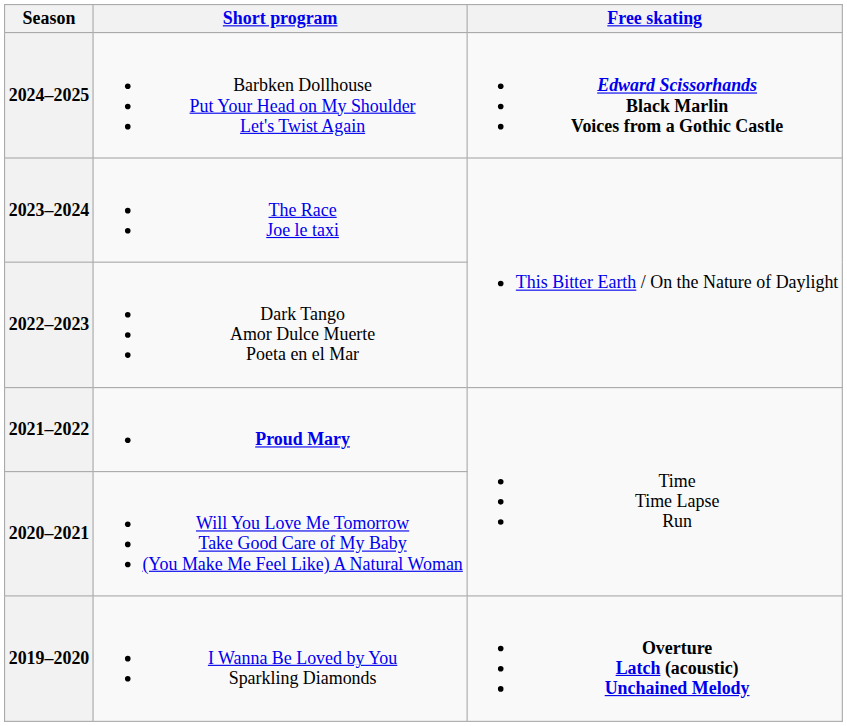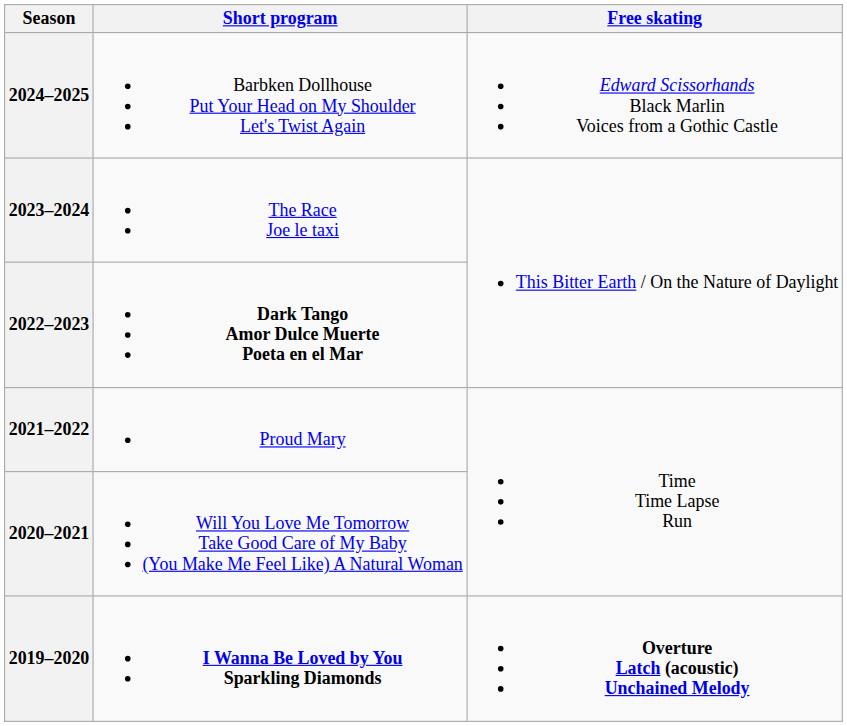(655, 105) bold -> (655, 105) normal
(280, 335) normal -> (280, 335) bold
(280, 439) bold -> (280, 439) normal
(280, 669) normal -> (280, 669) bold
